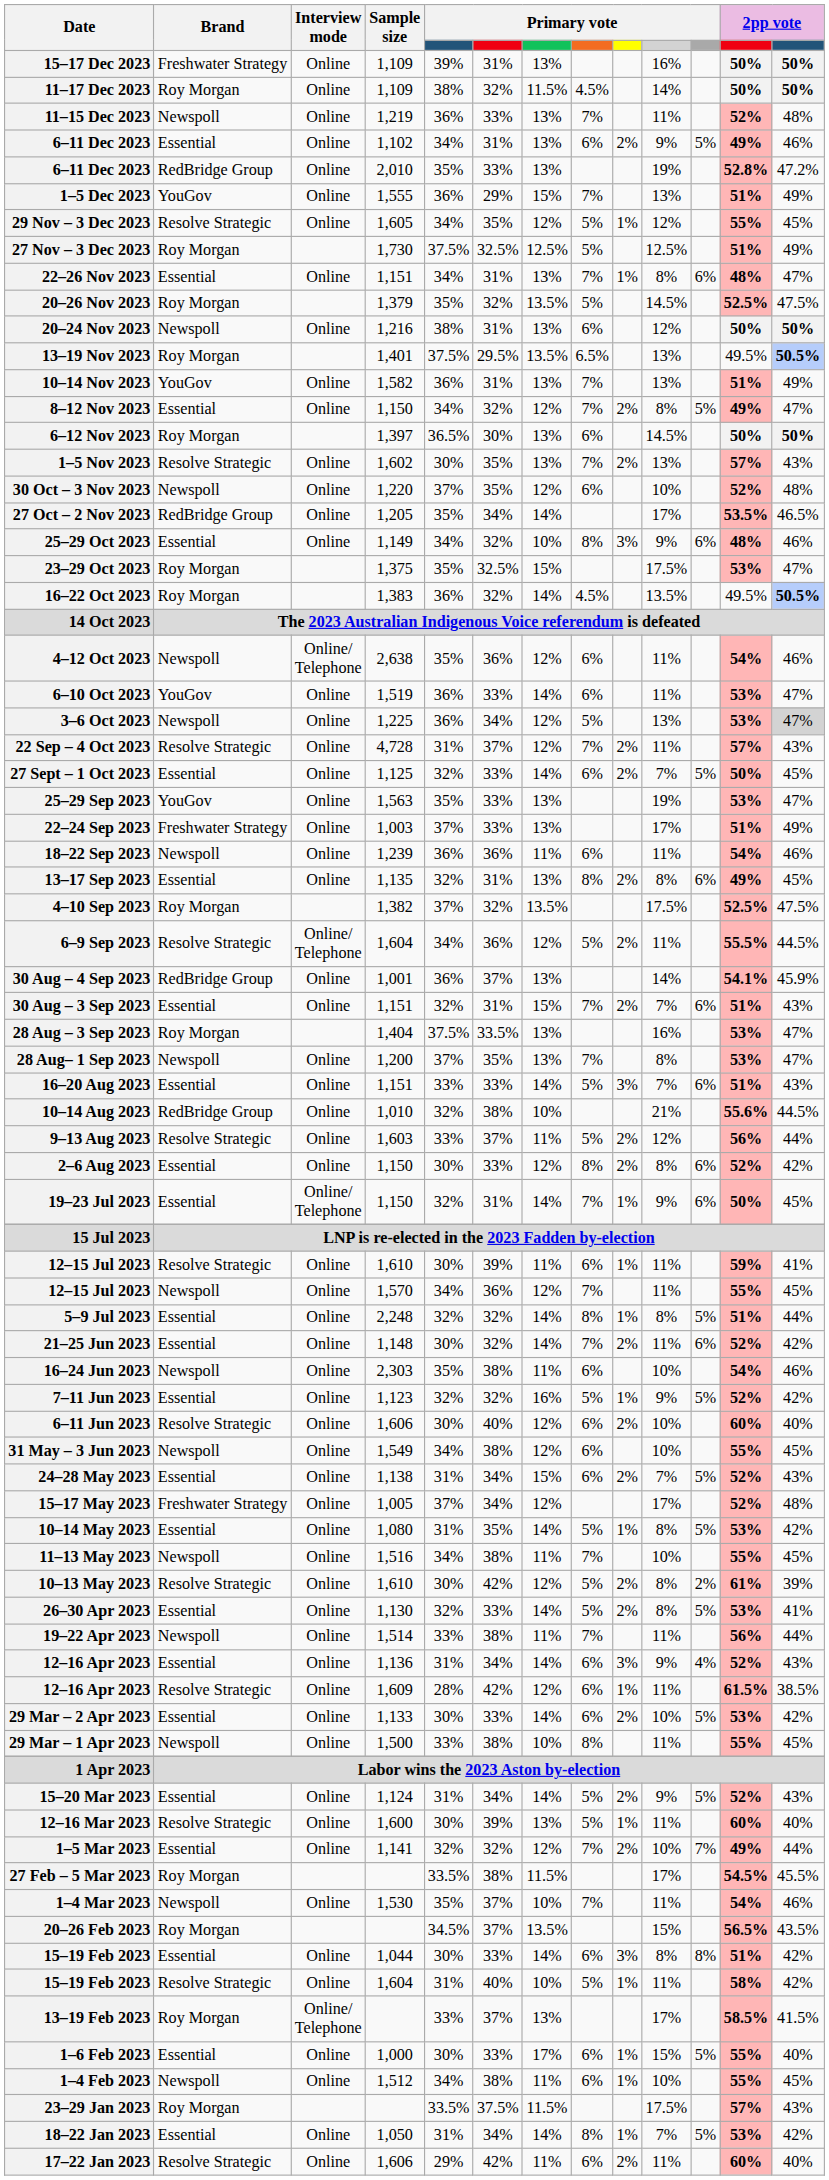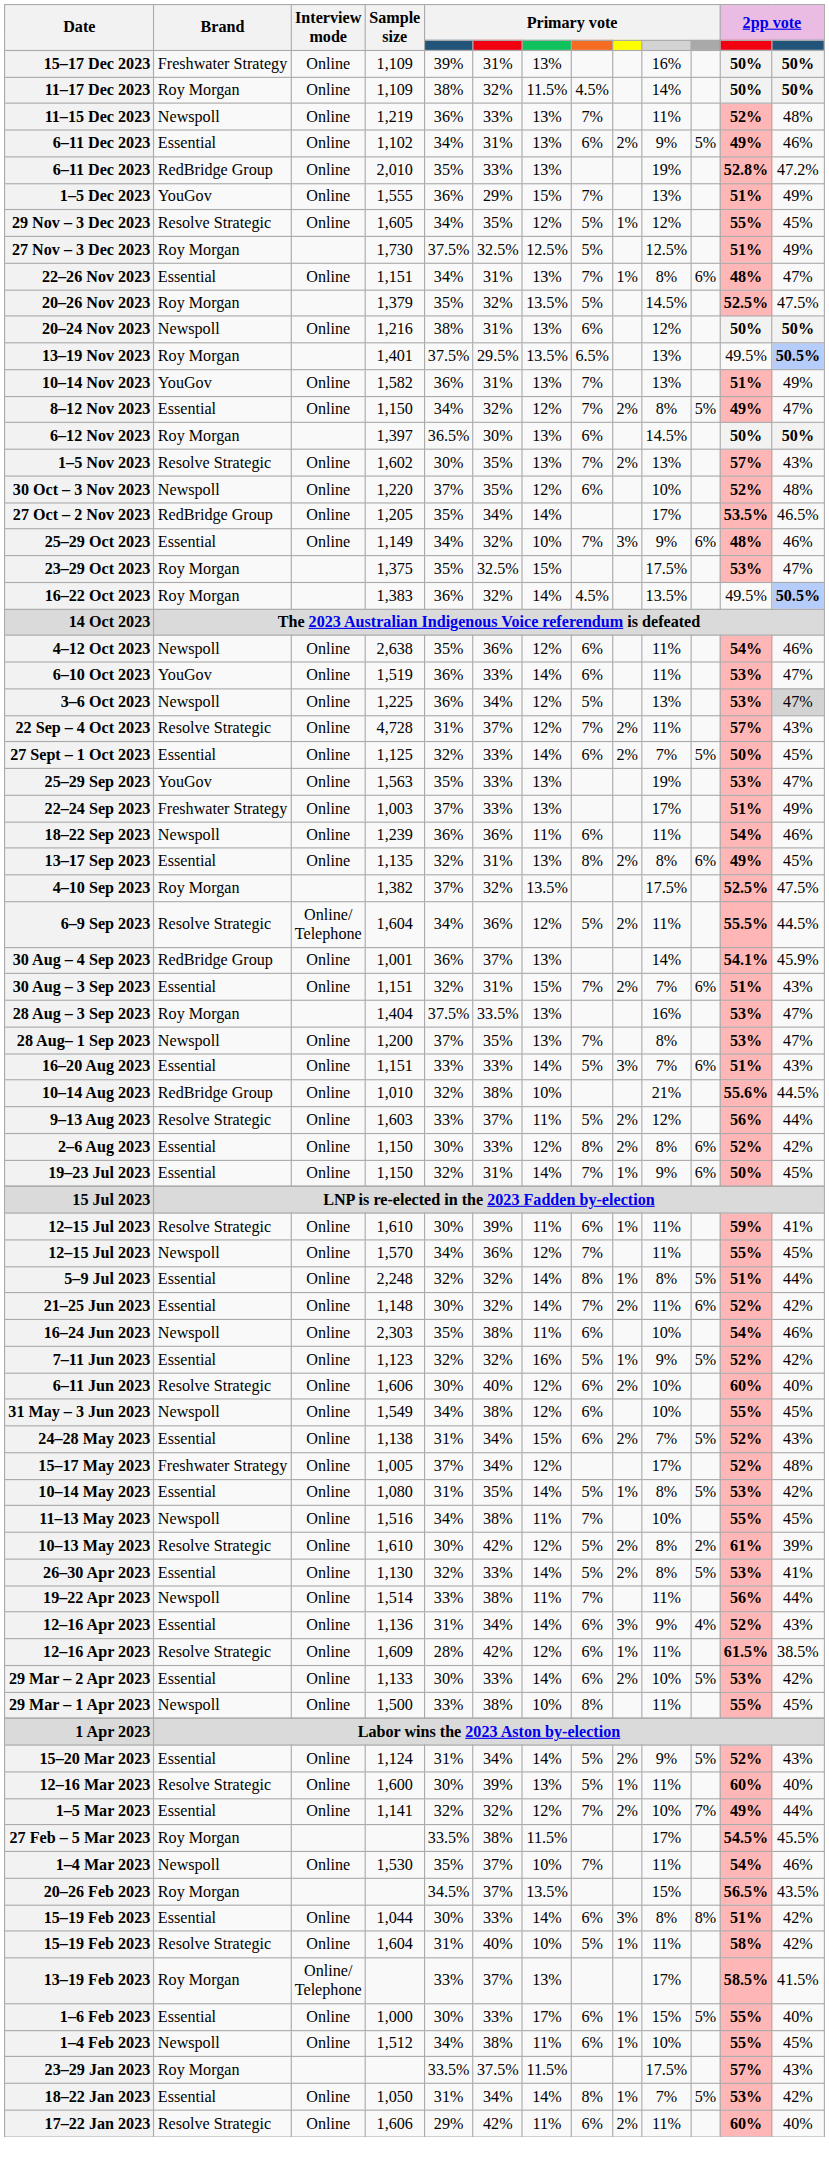(592, 542) 8% -> (592, 542) 7%
(328, 658) Online/ Telephone -> (328, 649) Online
(328, 1202) Online/ Telephone -> (328, 1173) Online
